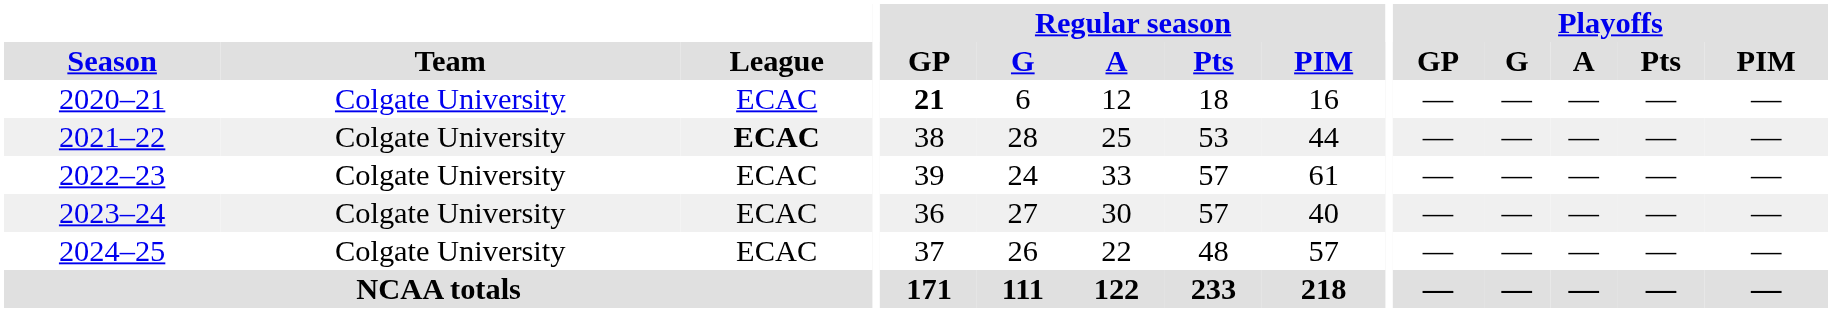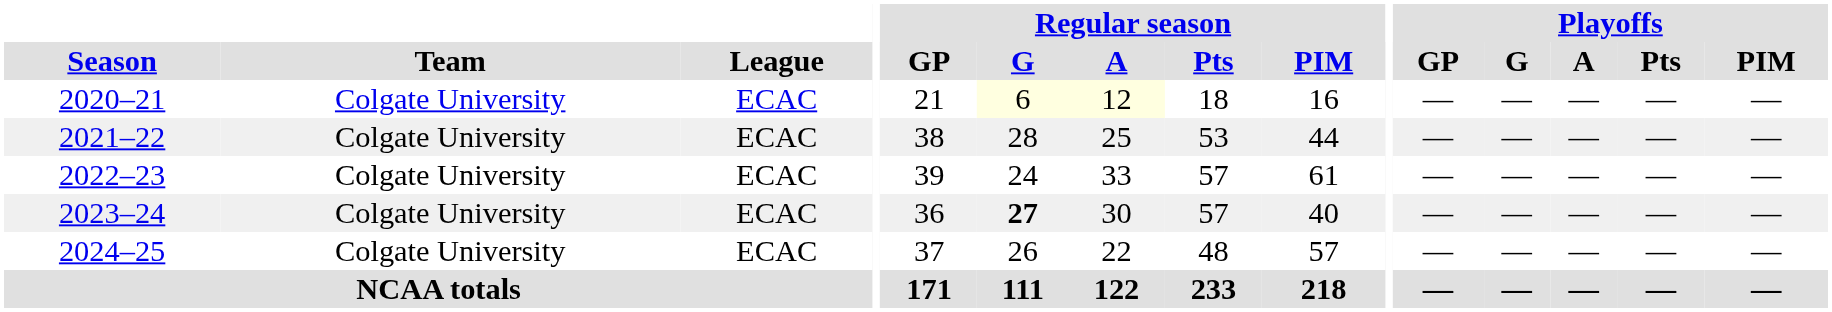(929, 98) bold -> (929, 98) normal
(1023, 98) no background -> (1023, 98) lightyellow background
(1116, 98) no background -> (1116, 98) lightyellow background
(777, 136) bold -> (777, 136) normal
(1023, 212) normal -> (1023, 212) bold
